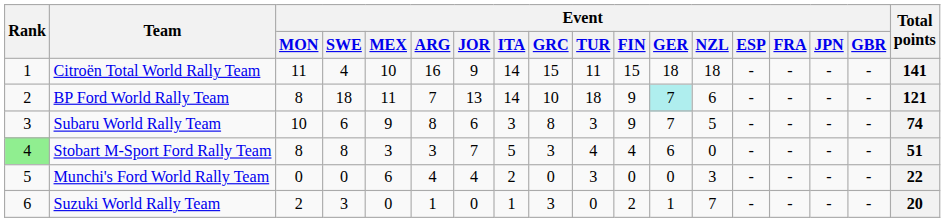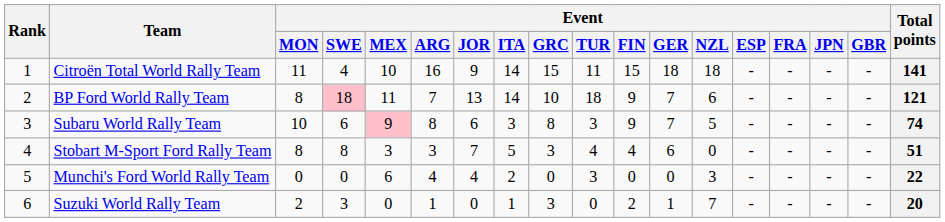(344, 97) no background -> (344, 97) pink background
(671, 97) paleturquoise background -> (671, 97) no background
(388, 124) no background -> (388, 124) pink background
(27, 151) lightgreen background -> (27, 151) no background
